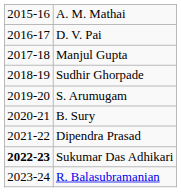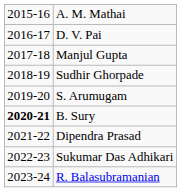(29, 116) normal -> (29, 116) bold
(29, 156) bold -> (29, 156) normal
